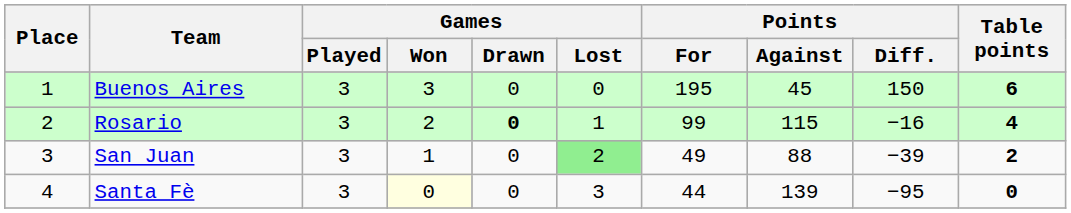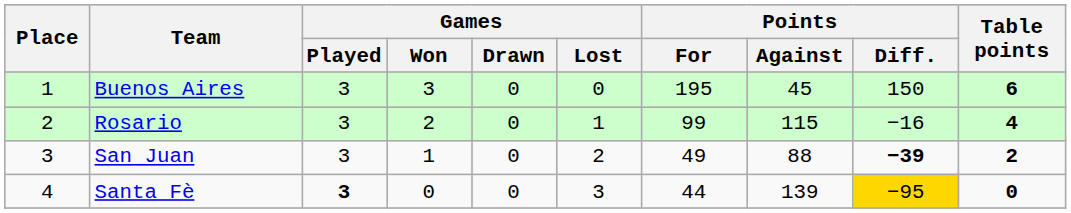(514, 123) bold -> (514, 123) normal
(598, 157) lightgreen background -> (598, 157) no background
(906, 157) normal -> (906, 157) bold
(344, 191) normal -> (344, 191) bold
(429, 191) lightyellow background -> (429, 191) no background
(906, 191) no background -> (906, 191) gold background
